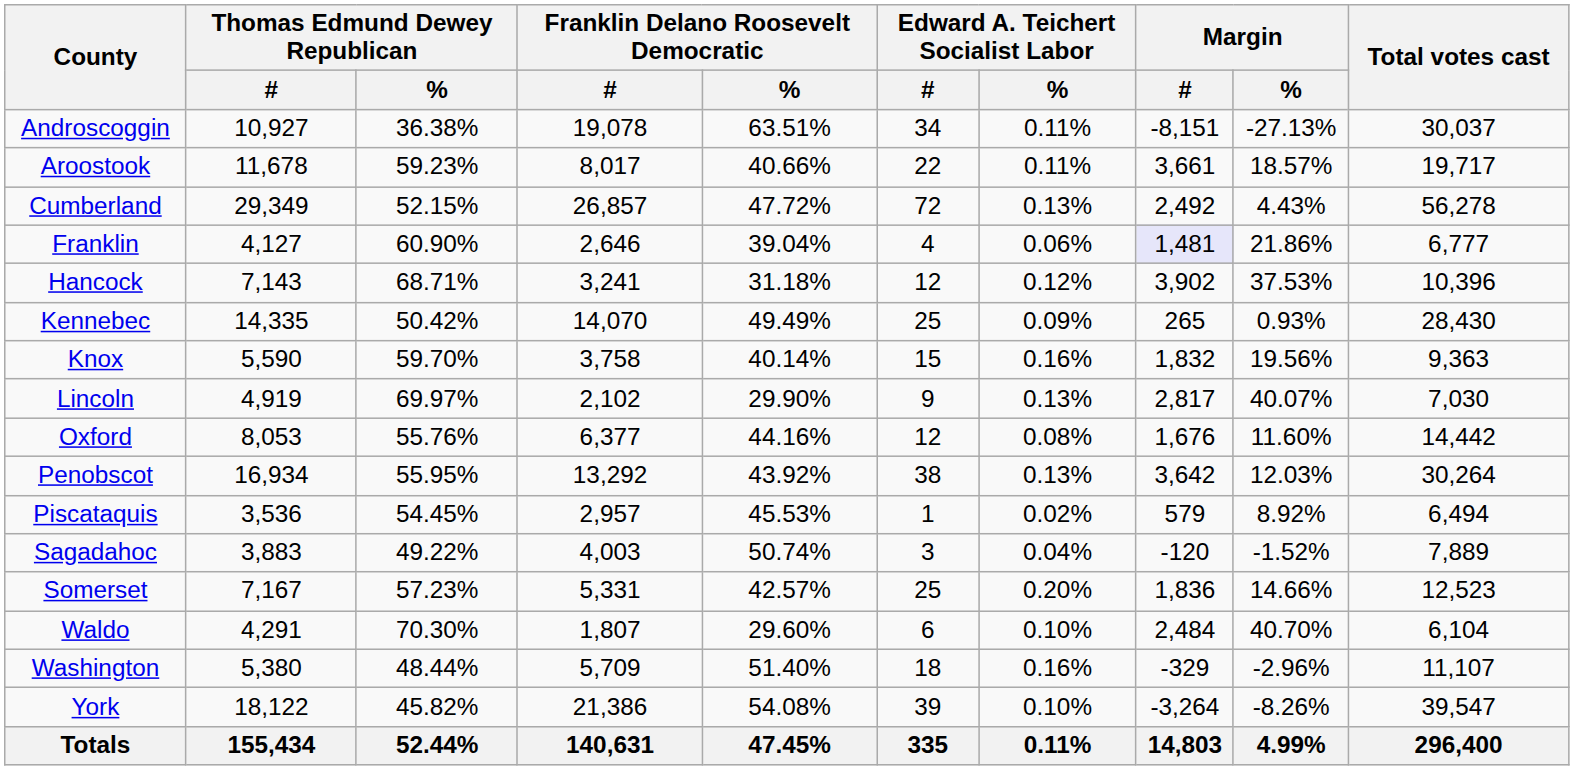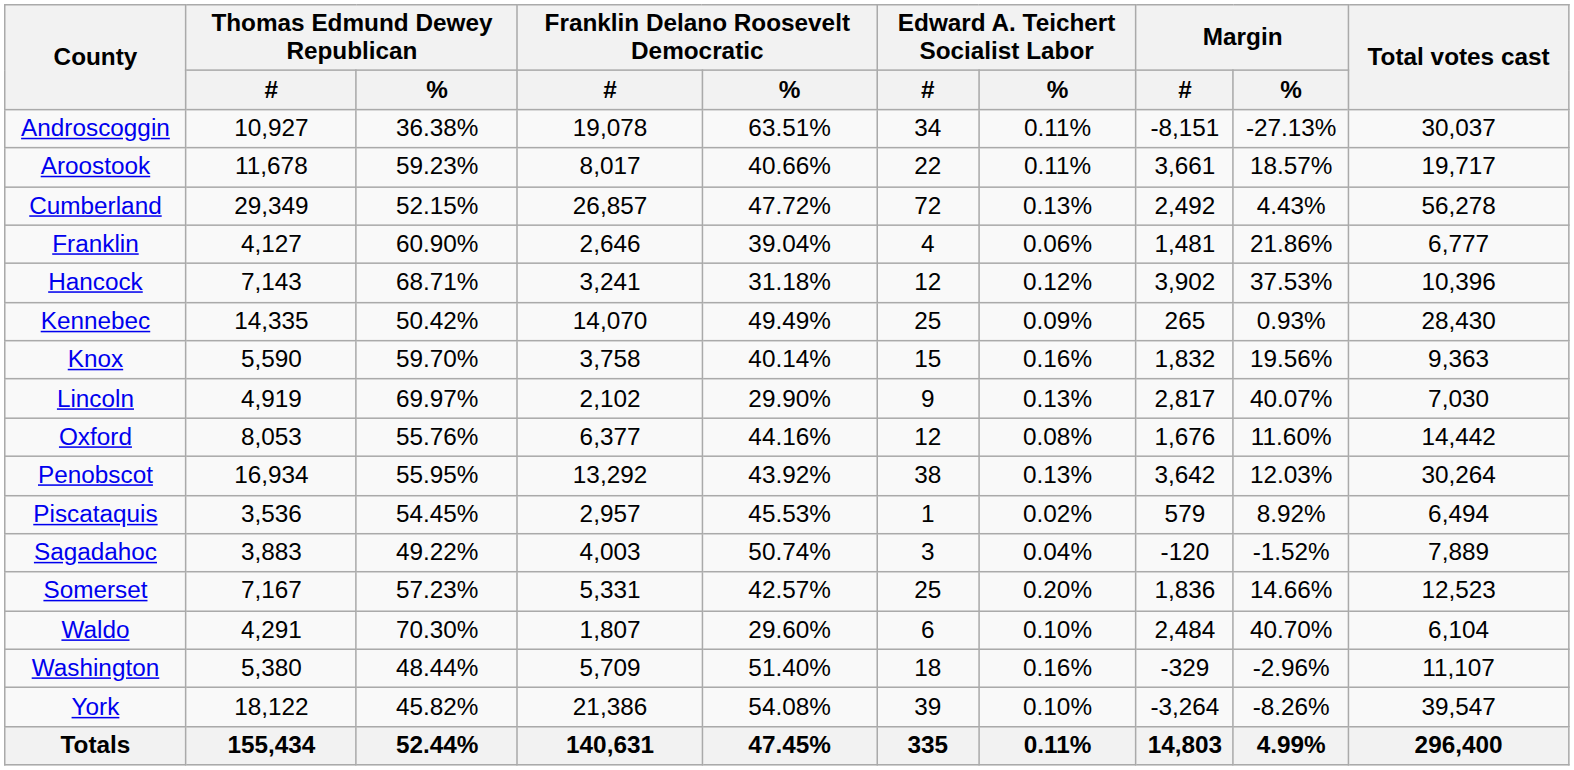(1185, 243) lavender background -> (1185, 243) no background
